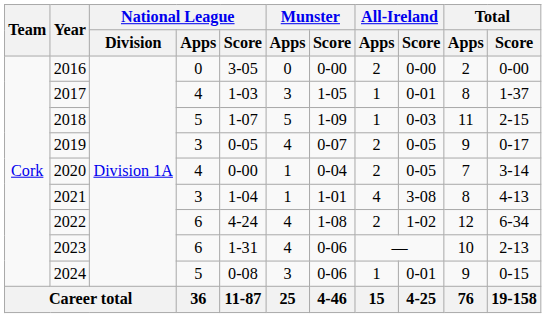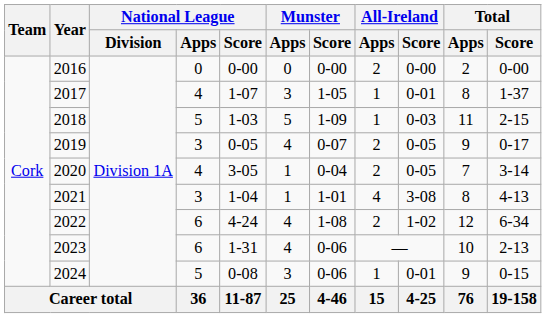(243, 68) 3-05 -> (243, 68) 0-00
(243, 94) 1-03 -> (243, 94) 1-07
(243, 119) 1-07 -> (243, 119) 1-03
(243, 171) 0-00 -> (243, 171) 3-05
